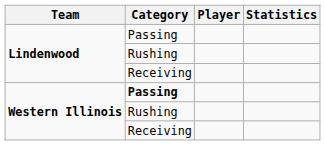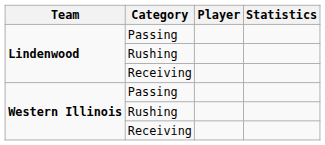(153, 92) bold -> (153, 92) normal
